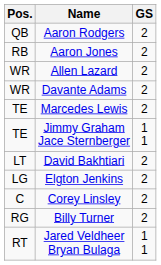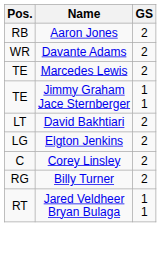- row: (84, 33)
- row: (84, 71)
